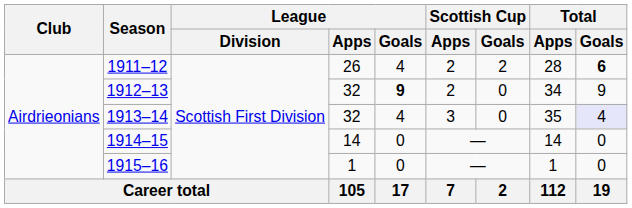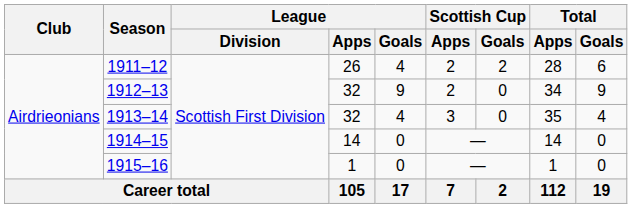(602, 66) bold -> (602, 66) normal
(400, 91) bold -> (400, 91) normal
(602, 116) lavender background -> (602, 116) no background
